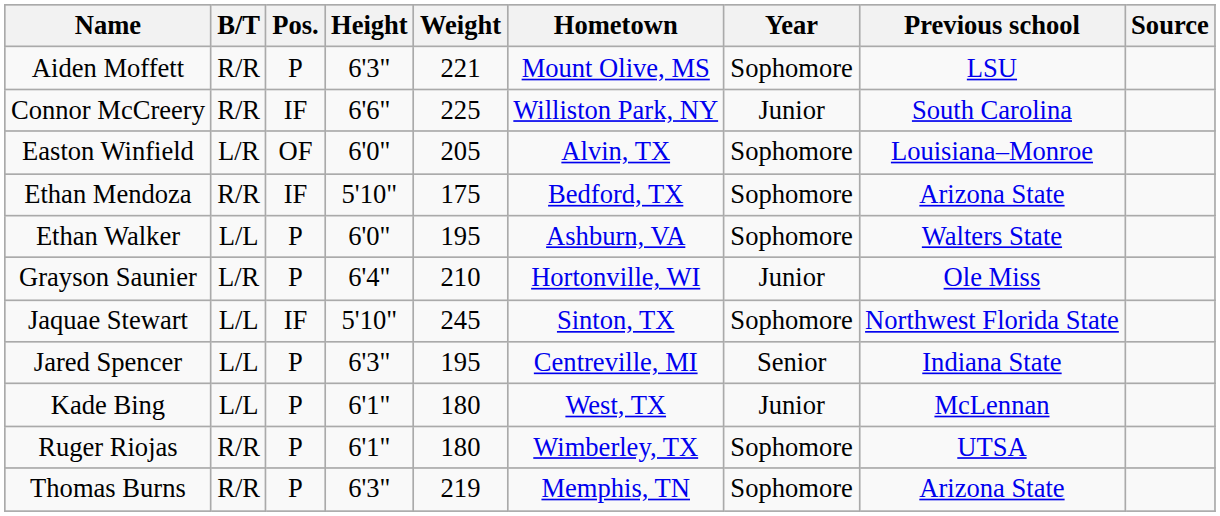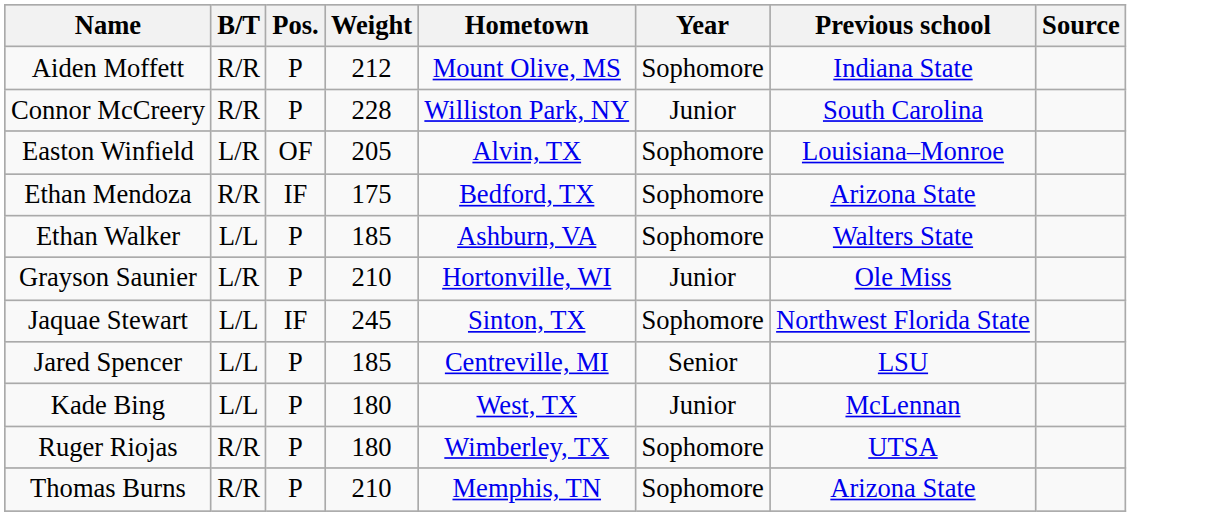- column: (369, 25)
(460, 67) 221 -> (372, 67) 212
(992, 67) LSU -> (903, 67) Indiana State
(295, 109) IF -> (295, 109) P
(460, 109) 225 -> (372, 109) 228
(460, 236) 195 -> (372, 236) 185
(460, 362) 195 -> (372, 362) 185
(992, 362) Indiana State -> (903, 362) LSU
(460, 488) 219 -> (372, 488) 210
